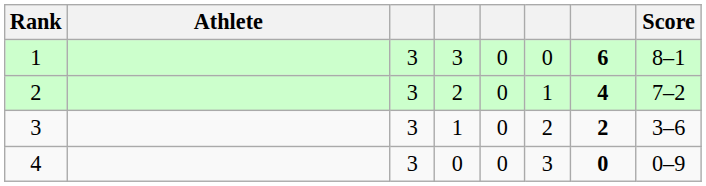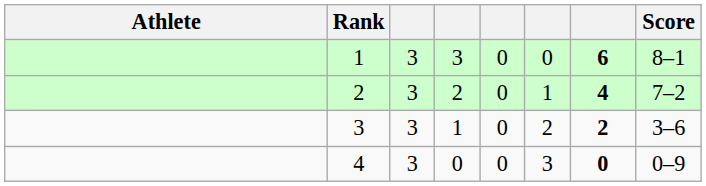columns swapped: (36, 22) <-> (228, 22)
